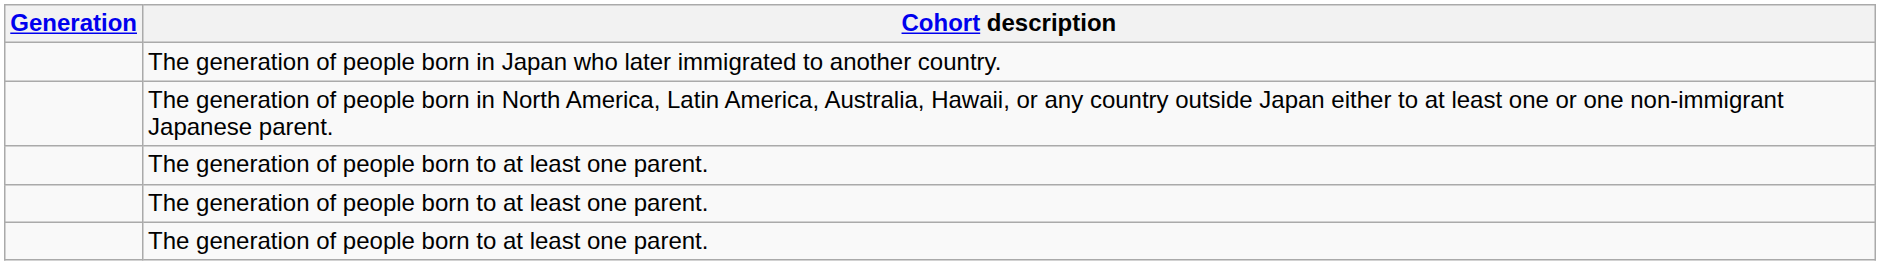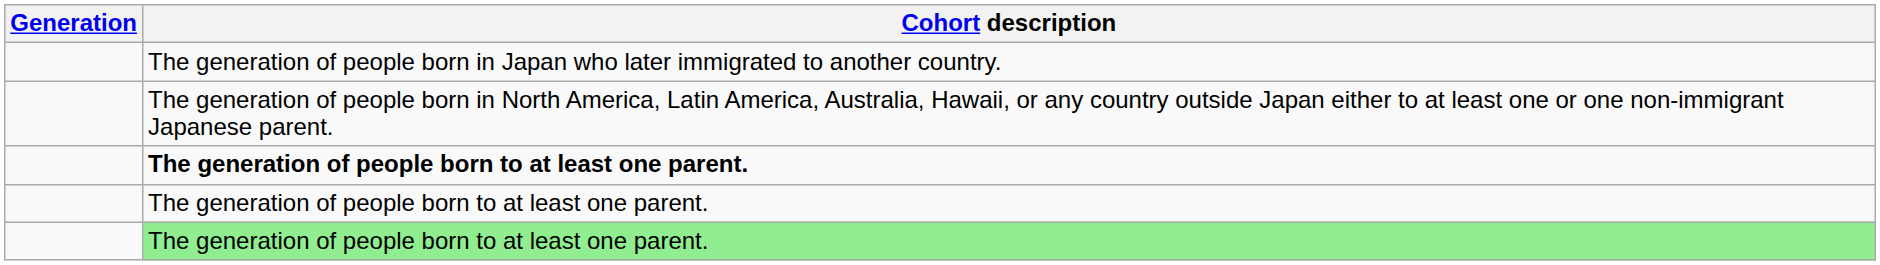(428, 164) normal -> (448, 164) bold
(428, 240) no background -> (428, 240) lightgreen background
